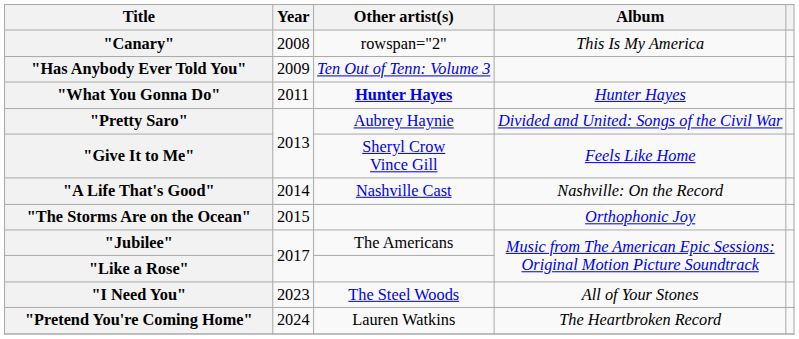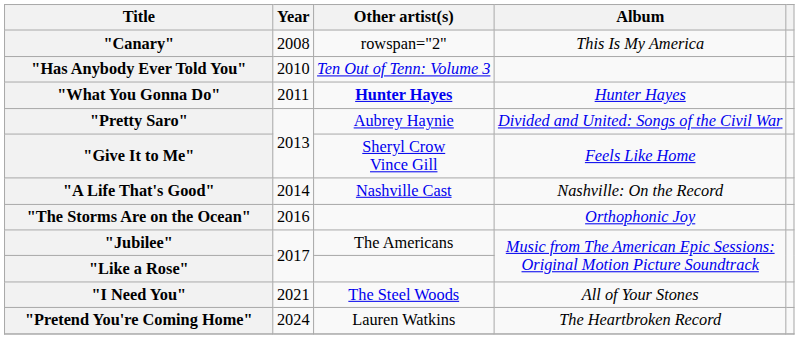(293, 69) 2009 -> (293, 69) 2010
(293, 216) 2015 -> (293, 216) 2016
(293, 294) 2023 -> (293, 294) 2021
